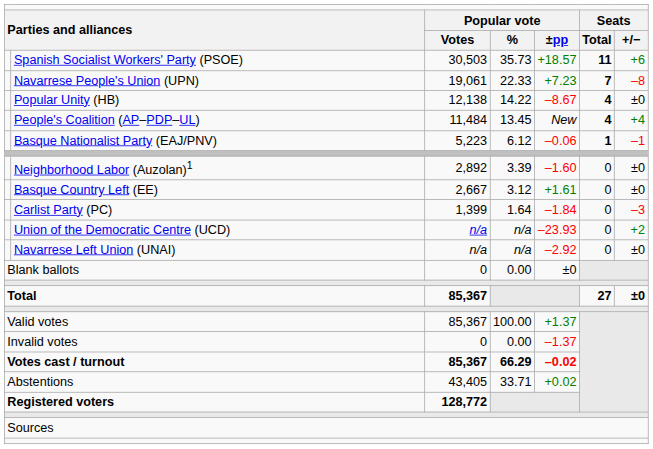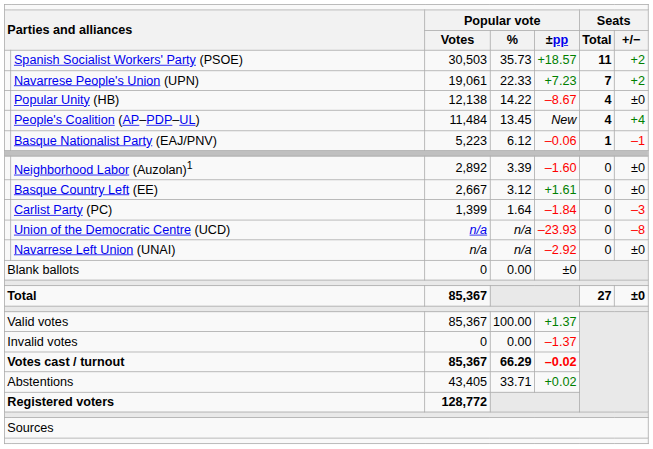(638, 60) +6 -> (638, 60) +2
(638, 80) –8 -> (638, 80) +2
(638, 230) +2 -> (638, 230) –8
